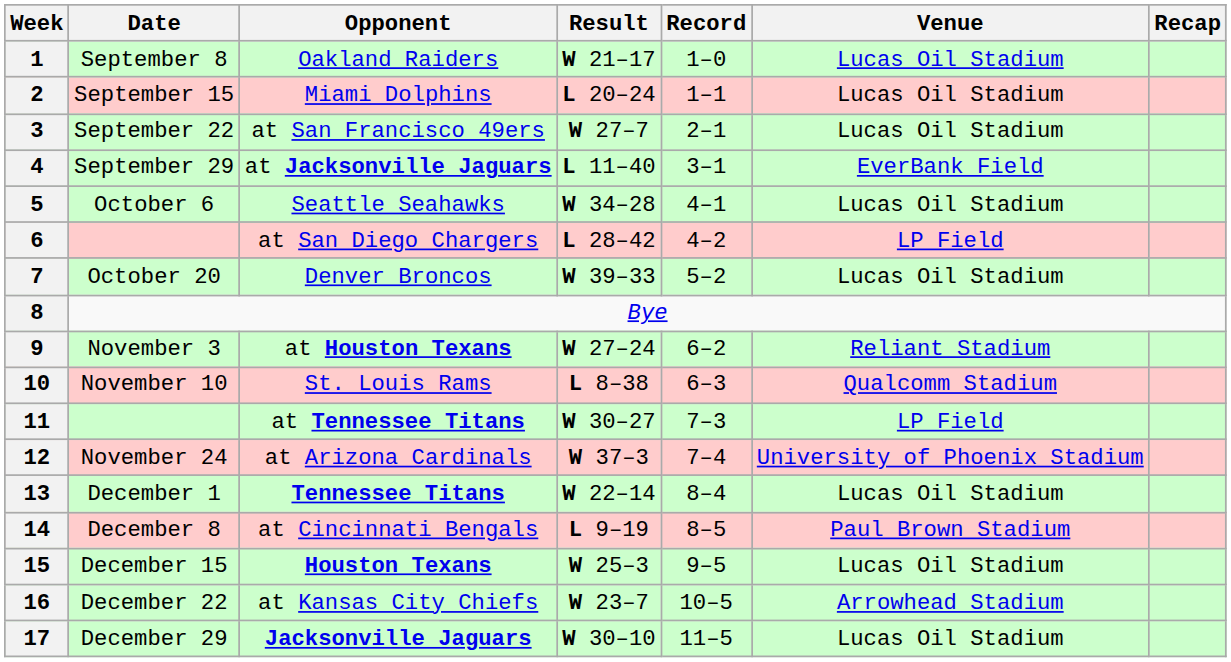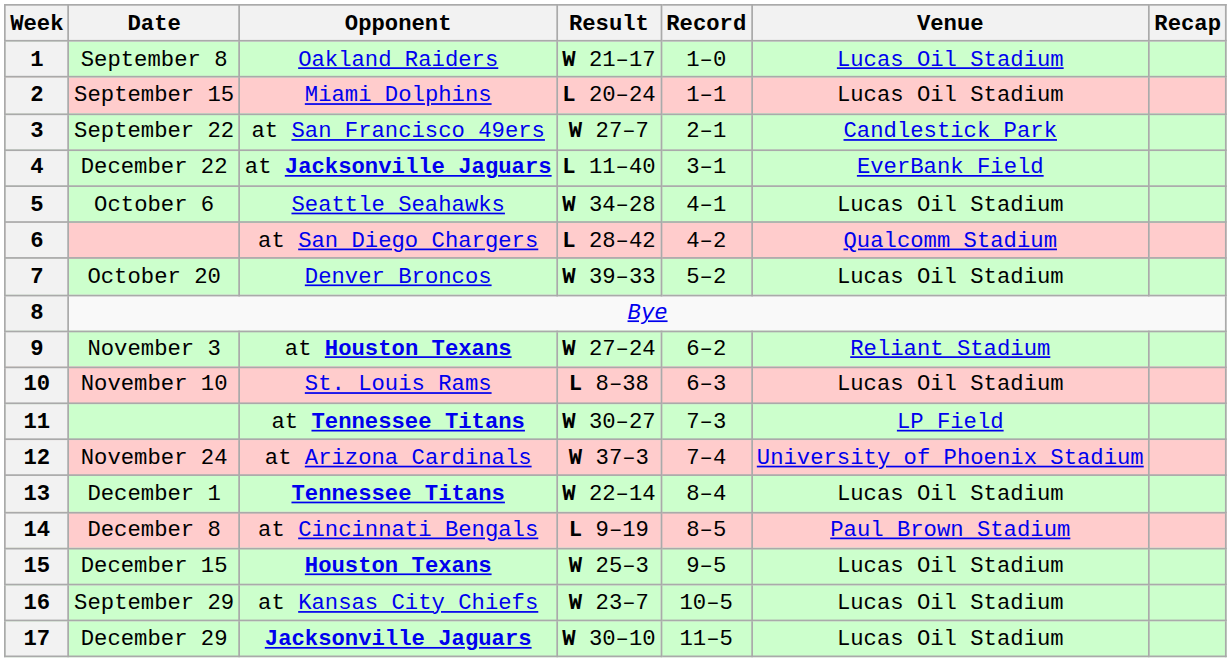(950, 132) Lucas Oil Stadium -> (950, 132) Candlestick Park
(154, 168) September 29 -> (154, 168) December 22
(950, 240) LP Field -> (950, 240) Qualcomm Stadium
(950, 385) Qualcomm Stadium -> (950, 385) Lucas Oil Stadium
(154, 603) December 22 -> (154, 603) September 29
(950, 603) Arrowhead Stadium -> (950, 603) Lucas Oil Stadium
